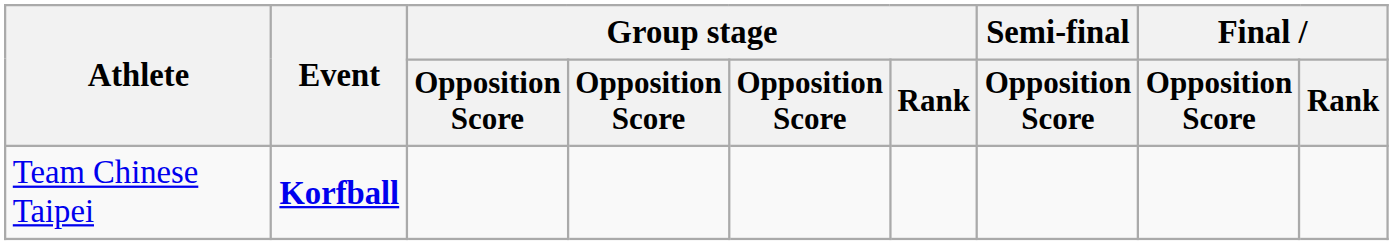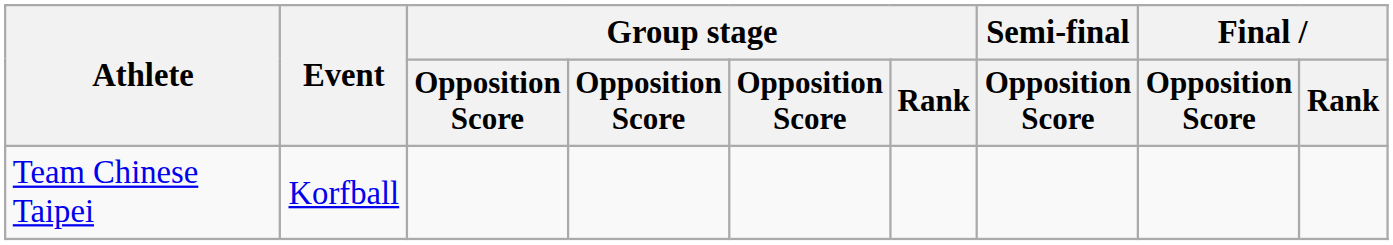(339, 192) bold -> (344, 192) normal
